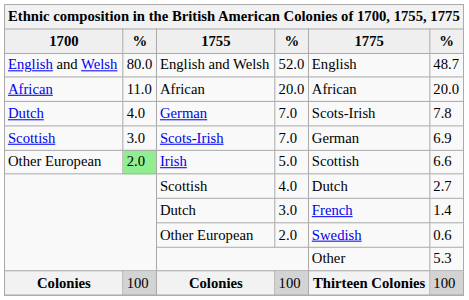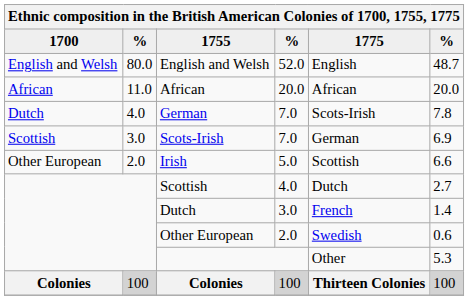(136, 162) lightgreen background -> (136, 162) no background
